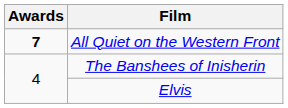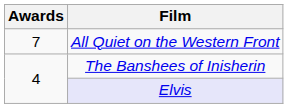(36, 41) bold -> (36, 41) normal
(175, 90) no background -> (175, 90) lavender background
